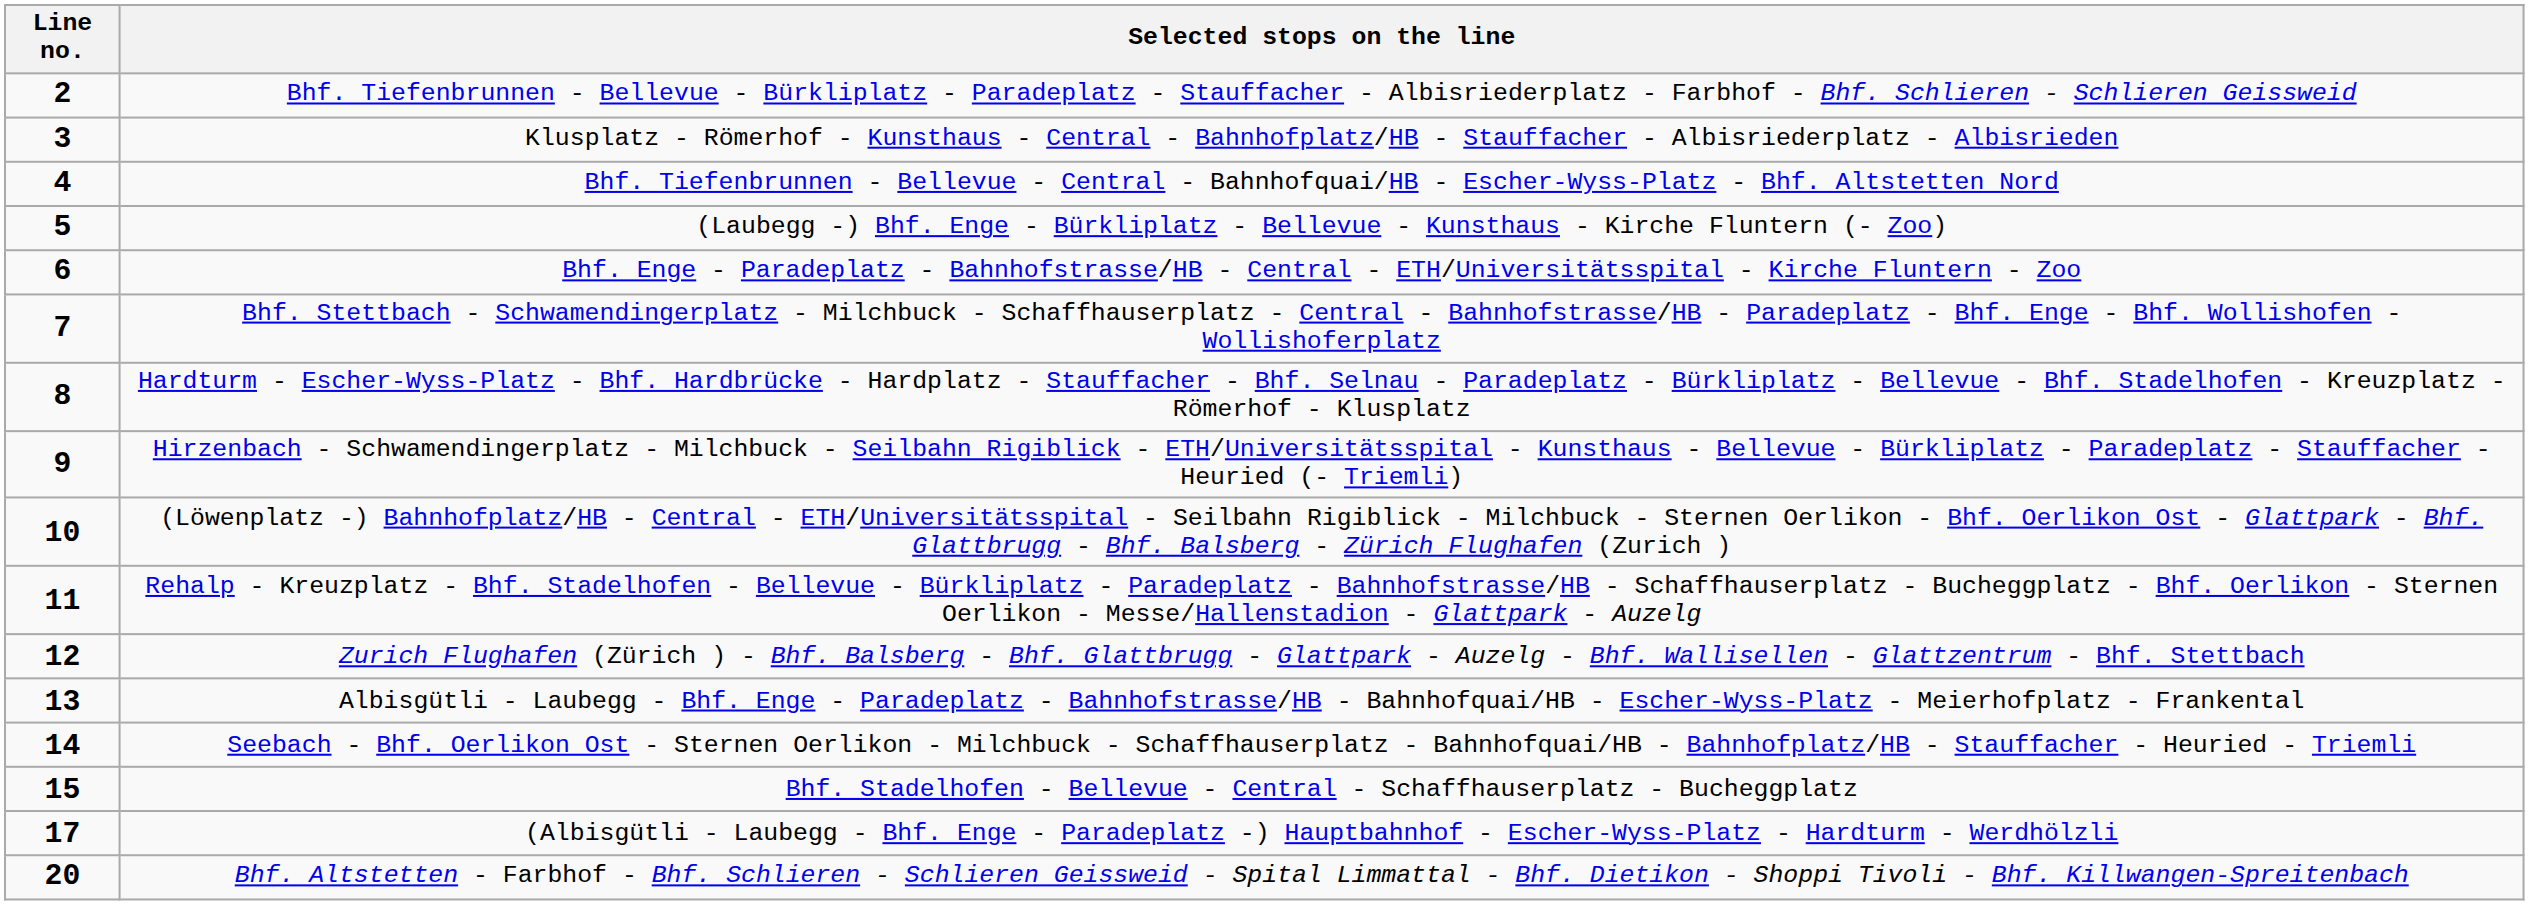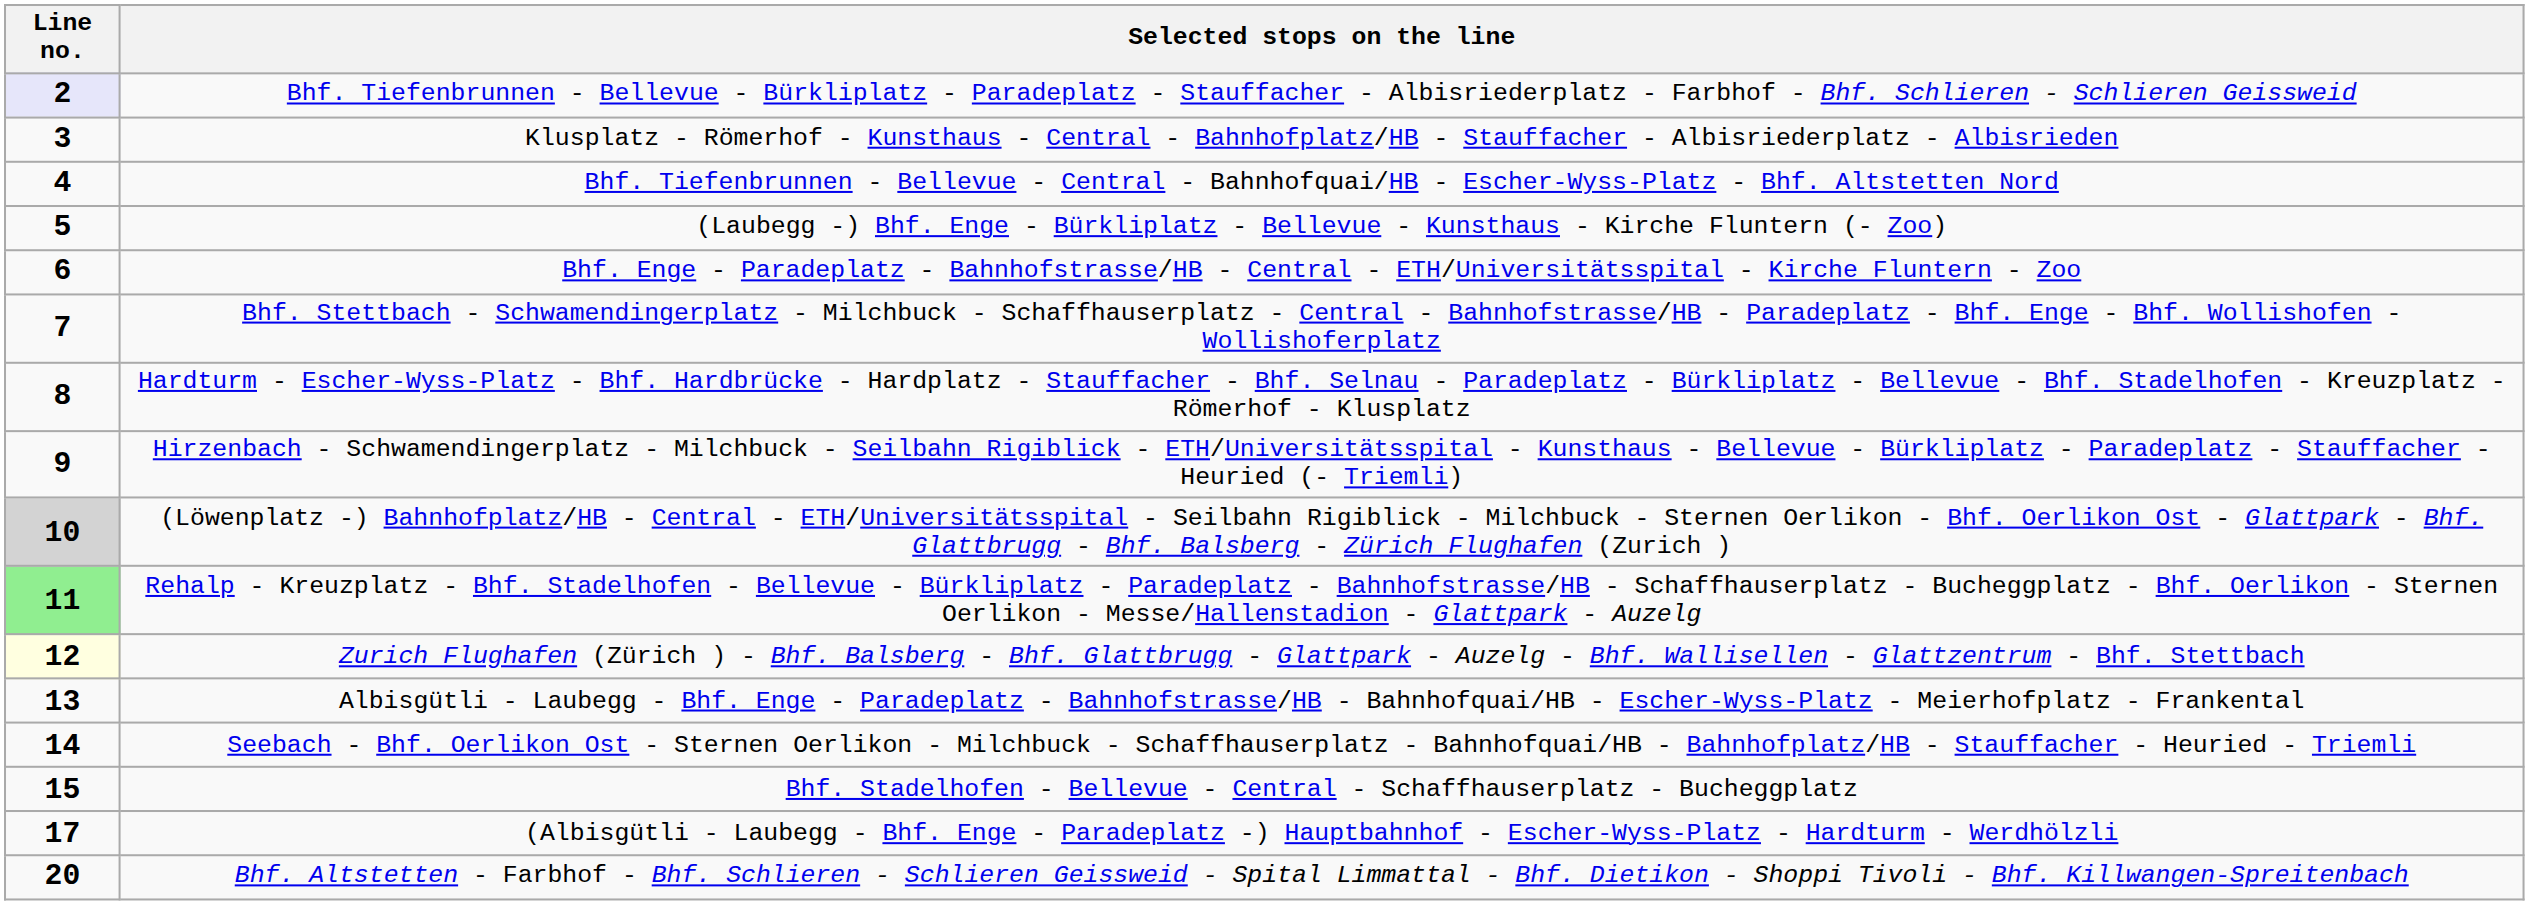(62, 96) no background -> (62, 96) lavender background
(62, 533) no background -> (62, 533) lightgrey background
(62, 601) no background -> (62, 601) lightgreen background
(62, 657) no background -> (62, 657) lightyellow background
